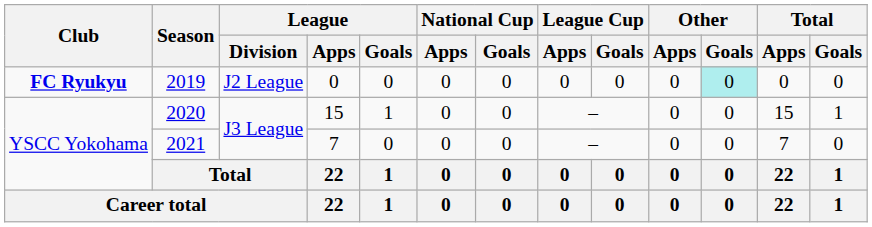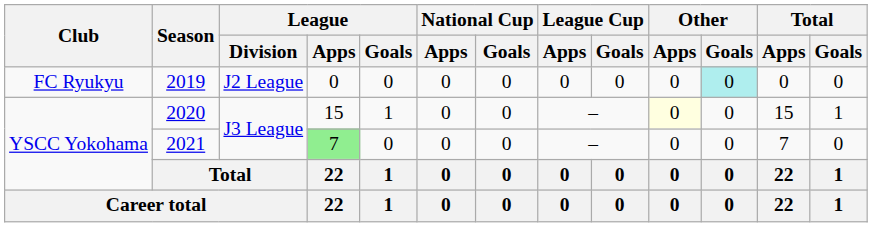(79, 81) bold -> (79, 81) normal
(675, 112) no background -> (675, 112) lightyellow background
(334, 143) no background -> (334, 143) lightgreen background
